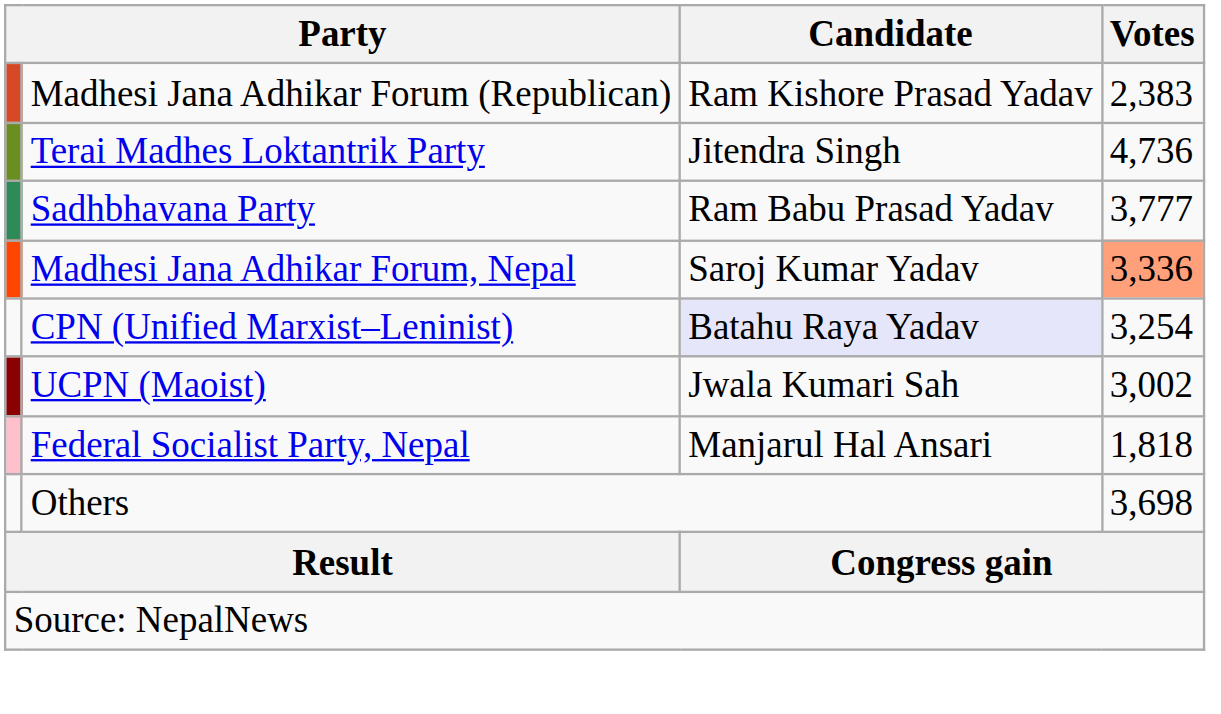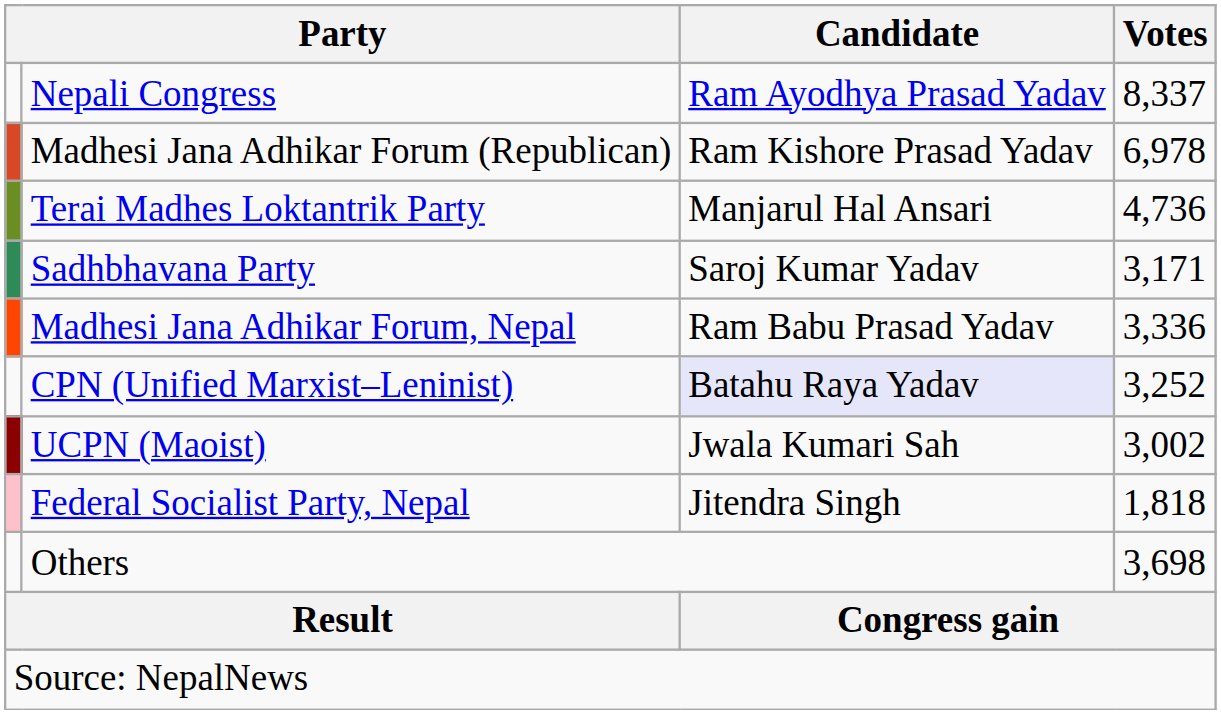+ row: (153, 92)
(1151, 92) 2,383 -> (1164, 151) 6,978
(795, 151) Jitendra Singh -> (840, 209) Manjarul Hal Ansari
(871, 209) Ram Babu Prasad Yadav -> (834, 268) Saroj Kumar Yadav
(1151, 209) 3,777 -> (1164, 268) 3,171
(834, 268) Saroj Kumar Yadav -> (871, 326) Ram Babu Prasad Yadav
(1151, 268) lightsalmon background -> (1164, 326) no background
(1151, 326) 3,254 -> (1164, 385) 3,252
(840, 444) Manjarul Hal Ansari -> (795, 502) Jitendra Singh
